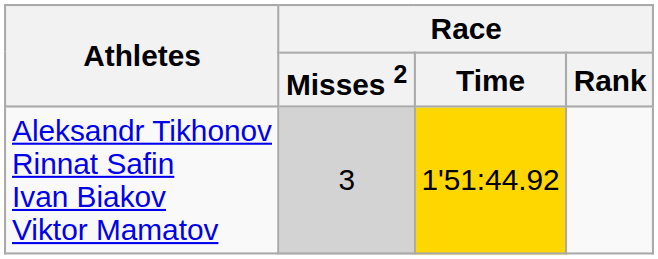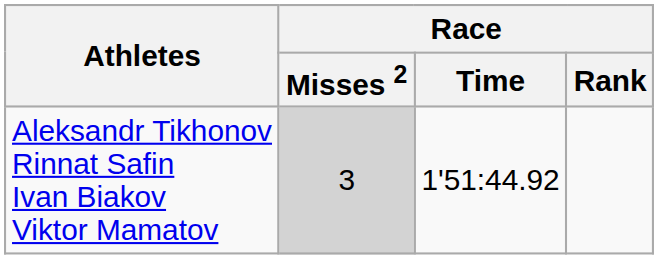(491, 181) gold background -> (491, 181) no background
